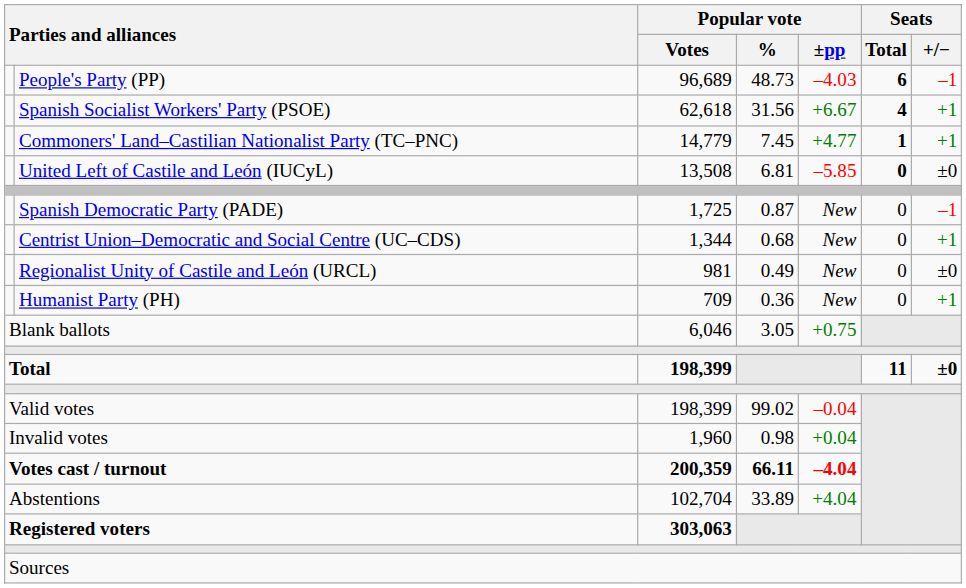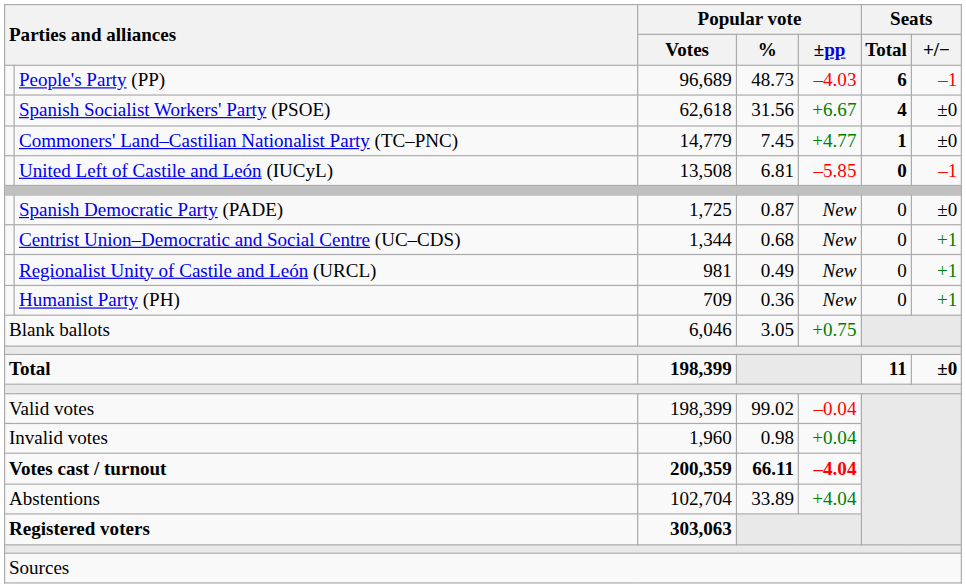(947, 110) +1 -> (947, 110) ±0
(947, 140) +1 -> (947, 140) ±0
(947, 170) ±0 -> (948, 170) –1
(948, 209) –1 -> (947, 209) ±0
(947, 269) ±0 -> (947, 269) +1
